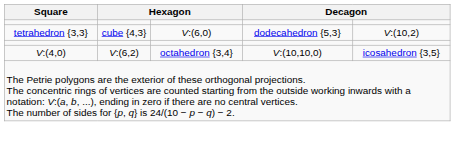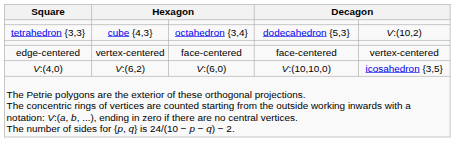(196, 32) V:(6,0) -> (211, 32) octahedron {3,4}
+ row: (48, 52)
(196, 52) octahedron {3,4} -> (211, 68) V:(6,0)
